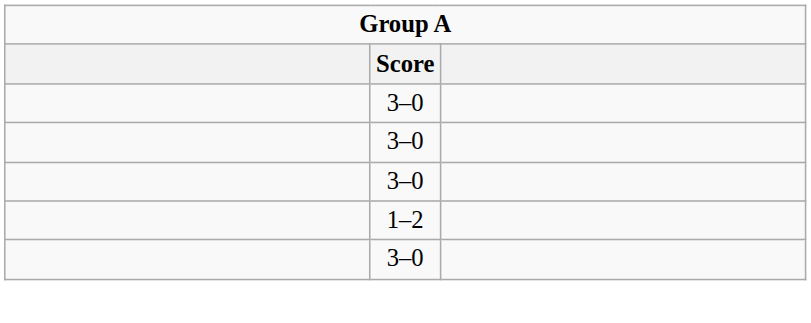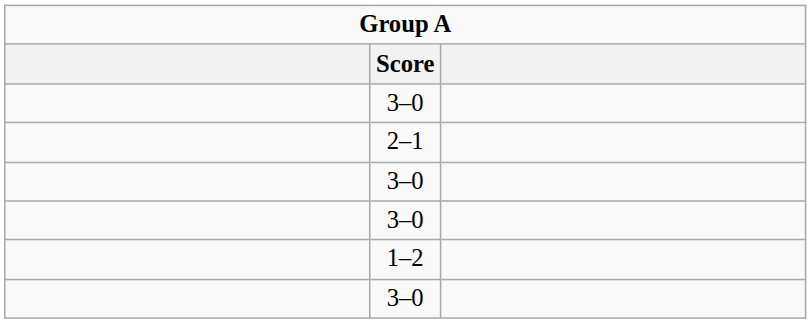+ row: (188, 142)
